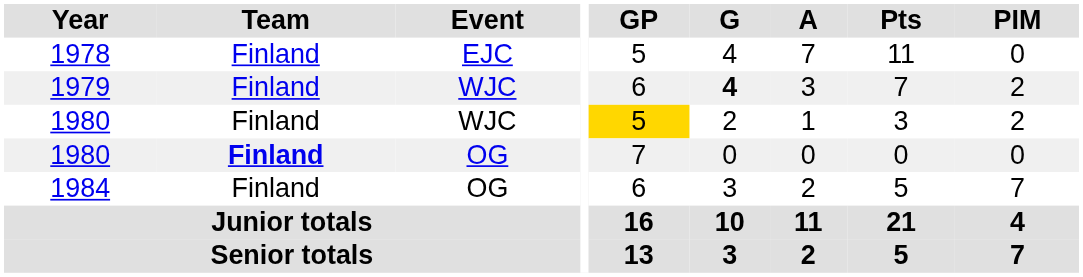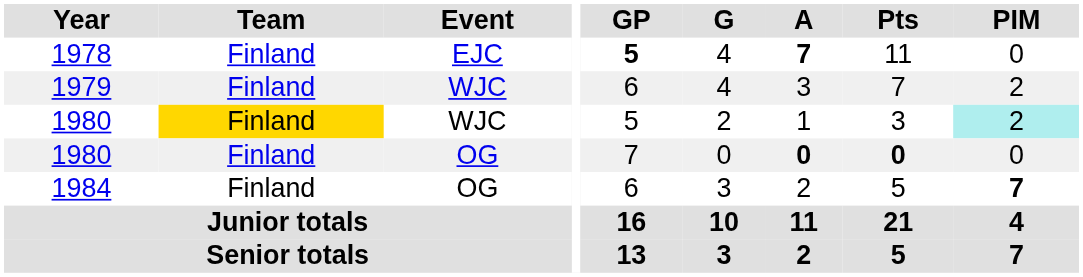(639, 54) normal -> (631, 54) bold
(808, 54) normal -> (804, 54) bold
(730, 87) bold -> (724, 87) normal
(276, 121) no background -> (271, 121) gold background
(639, 121) gold background -> (631, 121) no background
(1017, 121) no background -> (1016, 121) paleturquoise background
(276, 154) bold -> (271, 154) normal
(808, 154) normal -> (804, 154) bold
(901, 154) normal -> (898, 154) bold
(1017, 188) normal -> (1016, 188) bold
